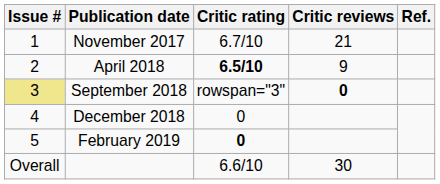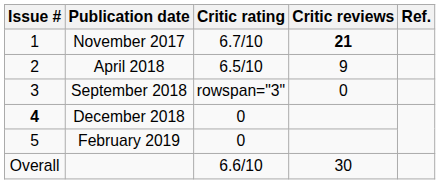(343, 41) normal -> (343, 41) bold
(241, 66) bold -> (241, 66) normal
(35, 91) khaki background -> (35, 91) no background
(343, 91) bold -> (343, 91) normal
(35, 116) normal -> (35, 116) bold
(241, 141) bold -> (241, 141) normal
